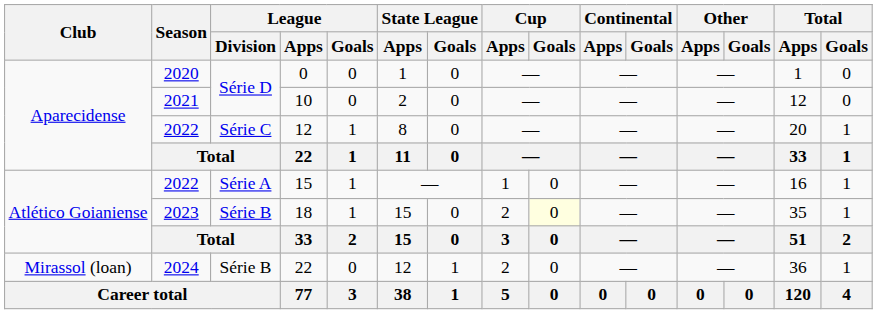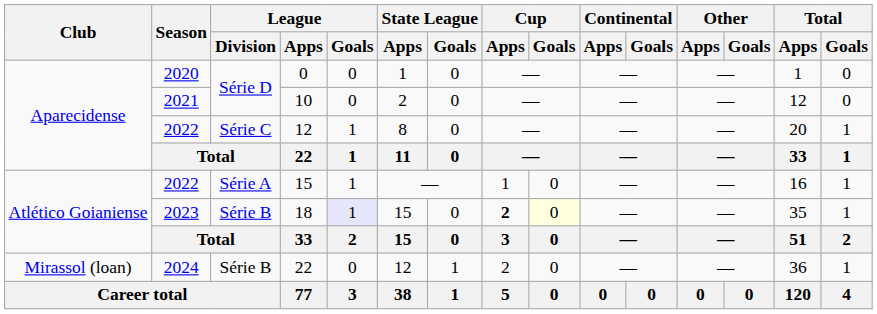(352, 211) no background -> (352, 211) lavender background
(505, 211) normal -> (505, 211) bold
